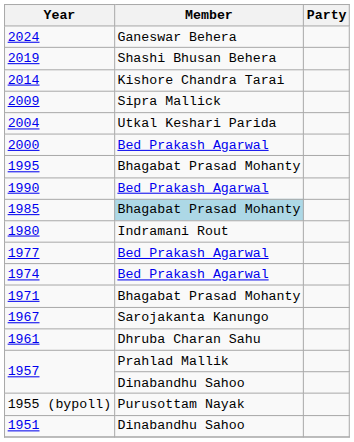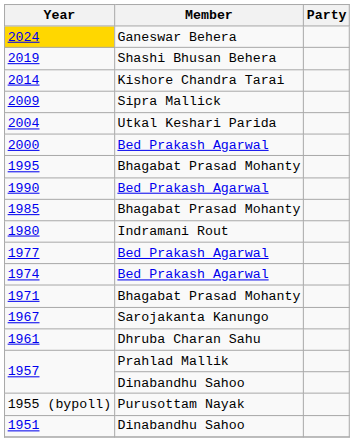(24, 37) no background -> (24, 37) gold background
(209, 210) lightblue background -> (209, 210) no background
